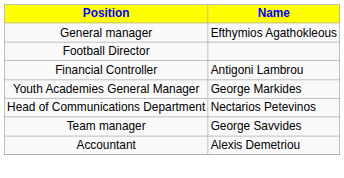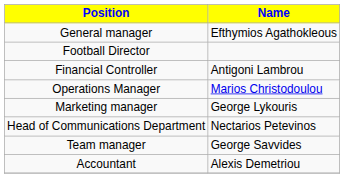+ row: (106, 88)
+ row: (106, 107)
- row: (106, 88)
